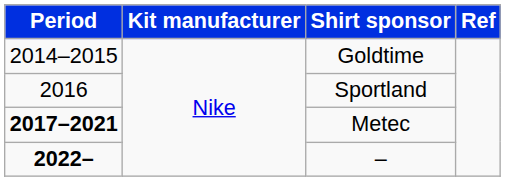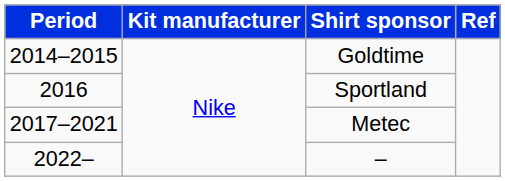(64, 124) bold -> (64, 124) normal
(64, 158) bold -> (64, 158) normal
